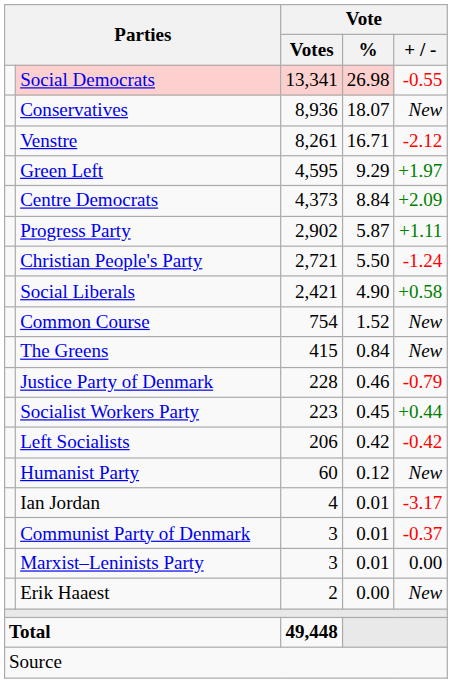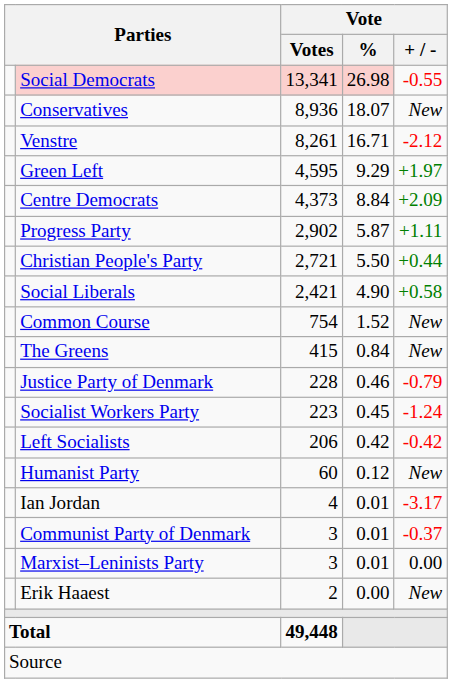(422, 261) -1.24 -> (420, 261) +0.44
(420, 412) +0.44 -> (422, 412) -1.24
